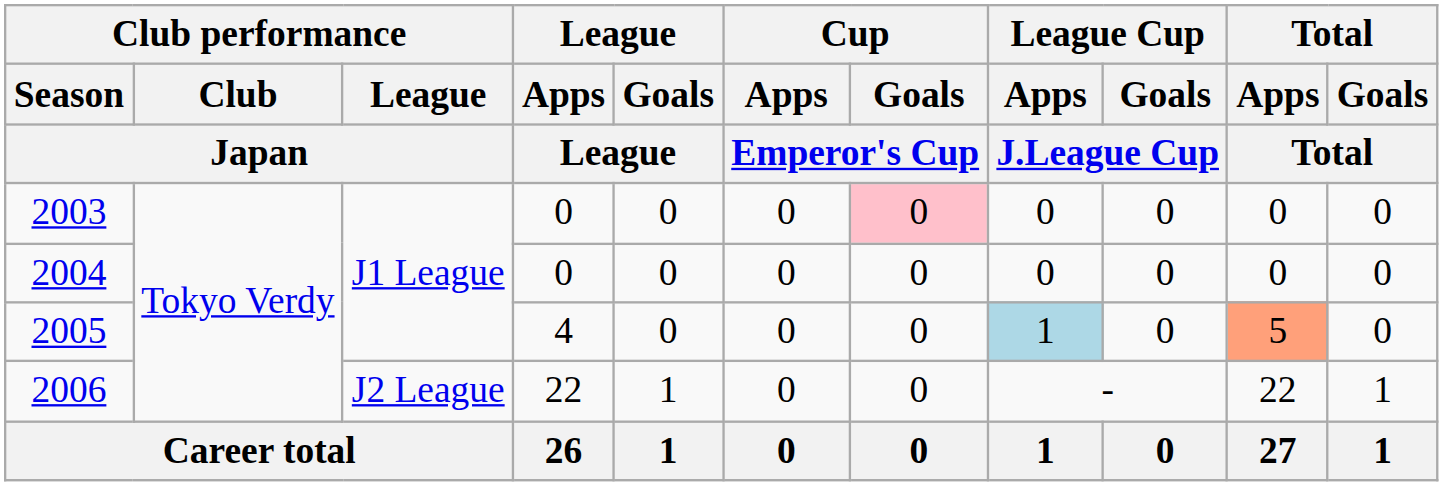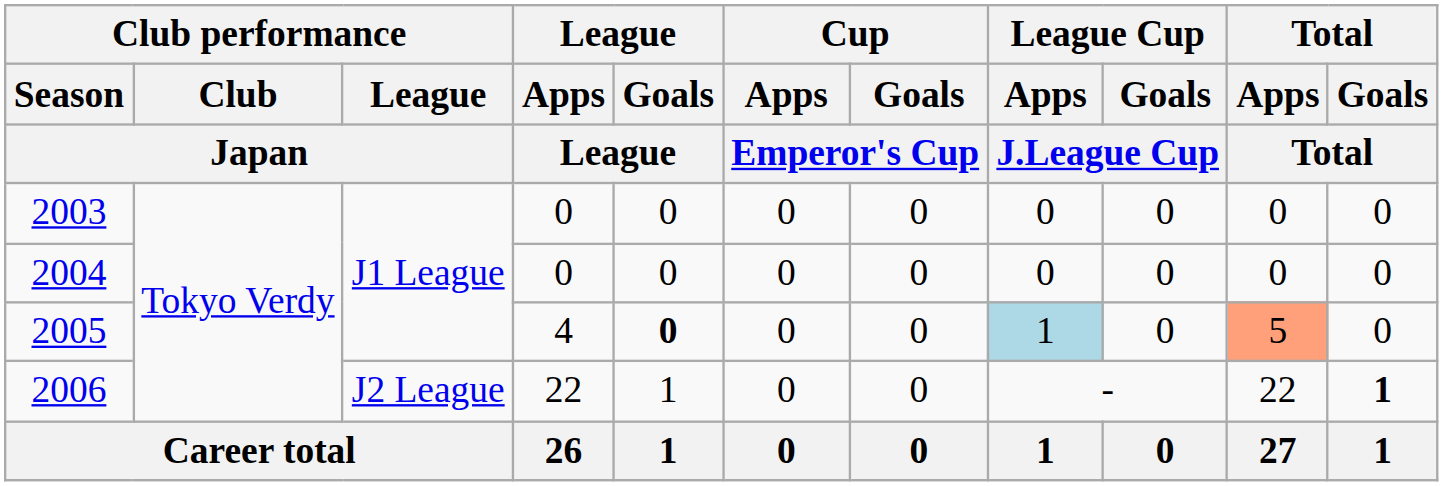(919, 212) pink background -> (919, 212) no background
(668, 331) normal -> (668, 331) bold
(1383, 390) normal -> (1383, 390) bold
